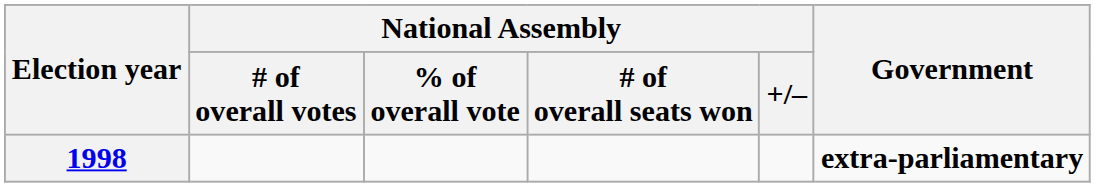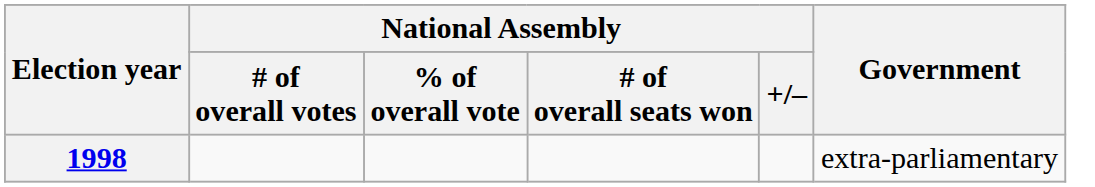(952, 157) bold -> (940, 157) normal
